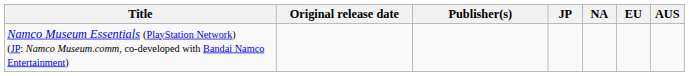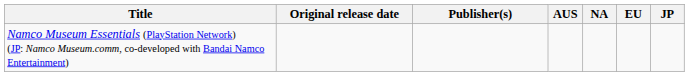columns swapped: (565, 14) <-> (667, 14)
